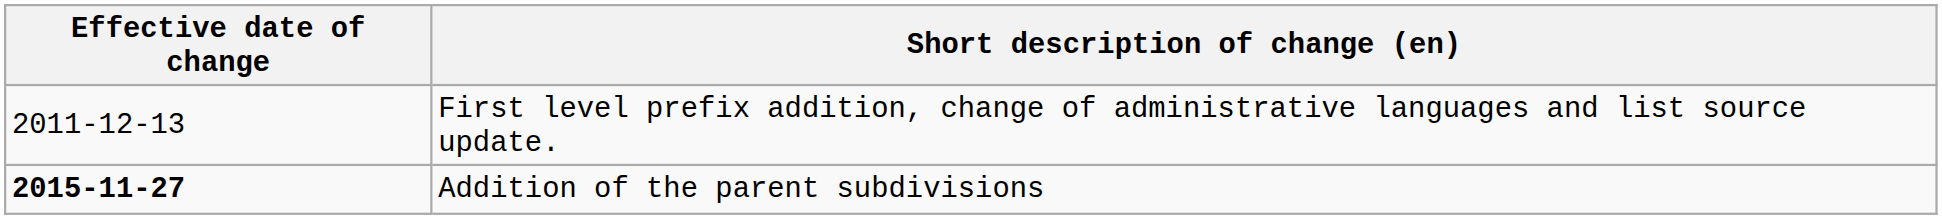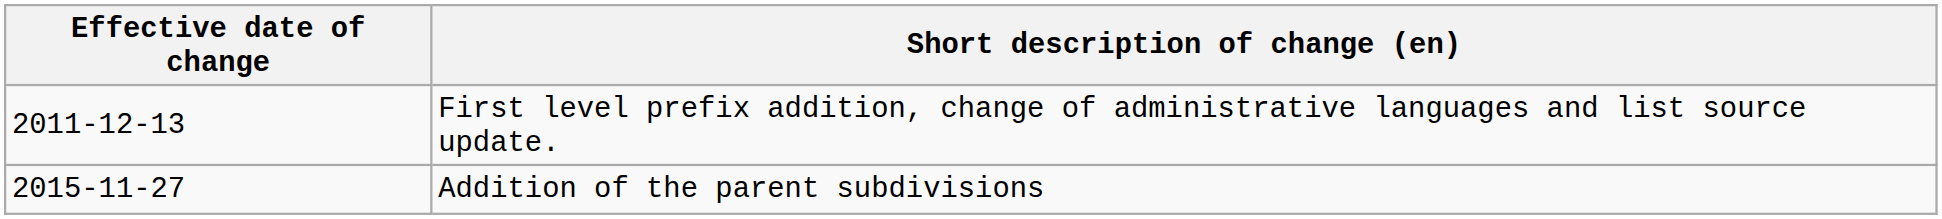(99, 189) bold -> (99, 189) normal
